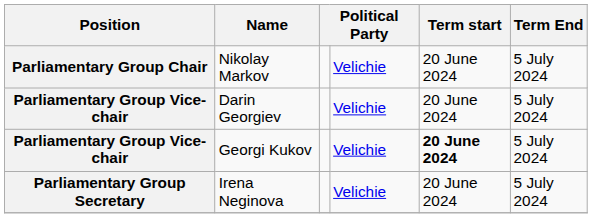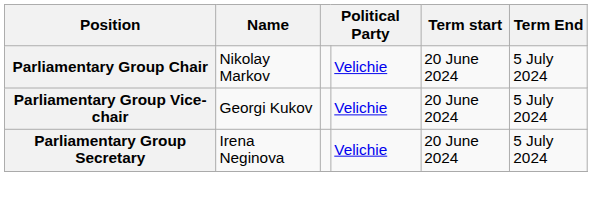- row: (250, 108)
(451, 150) bold -> (452, 108) normal
